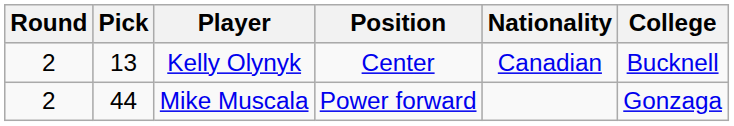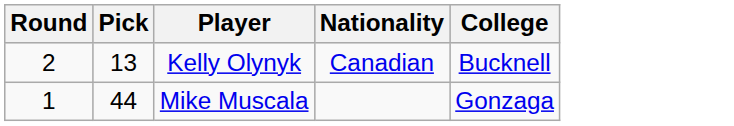- column: (398, 23)
(49, 100) 2 -> (49, 100) 1
